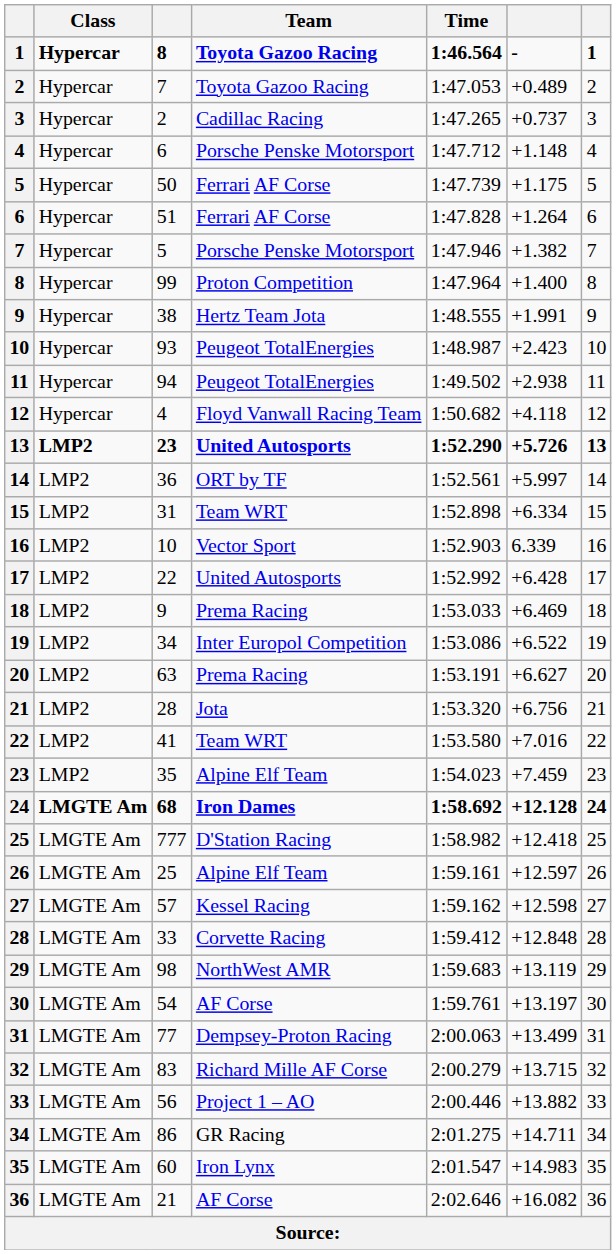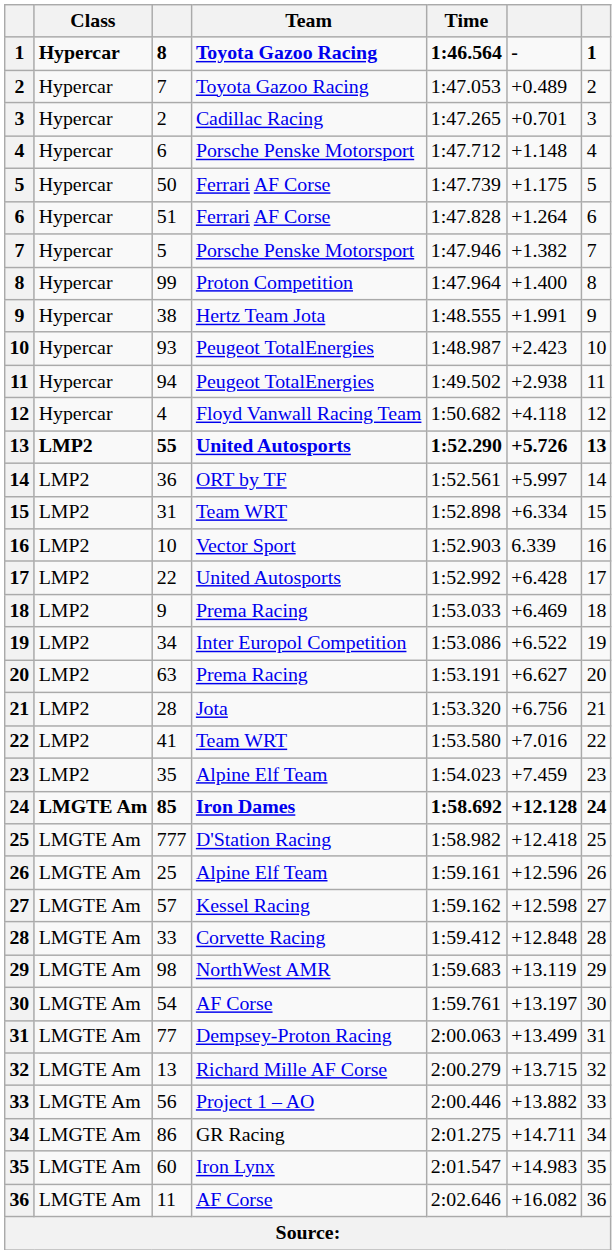(539, 118) +0.737 -> (539, 118) +0.701
(167, 446) 23 -> (167, 446) 55
(167, 806) 68 -> (167, 806) 85
(544, 872) +12.597 -> (544, 872) +12.596
(167, 1068) 83 -> (167, 1068) 13
(167, 1199) 21 -> (166, 1199) 11
